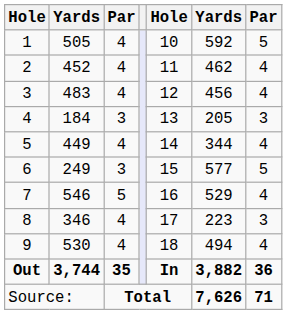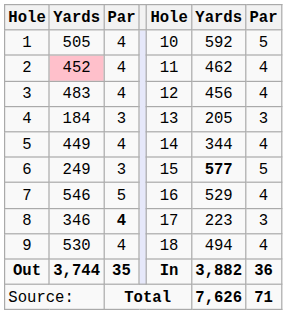(77, 68) no background -> (77, 68) pink background
(219, 170) normal -> (219, 170) bold
(121, 221) normal -> (121, 221) bold
